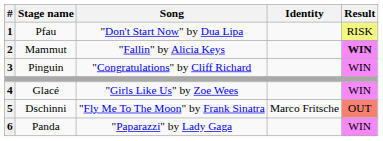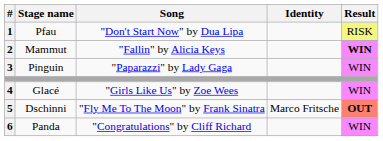(172, 67) "Congratulations" by Cliff Richard -> (172, 67) "Paparazzi" by Lady Gaga
(360, 108) normal -> (360, 108) bold
(172, 126) "Paparazzi" by Lady Gaga -> (172, 126) "Congratulations" by Cliff Richard
